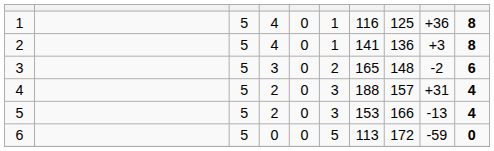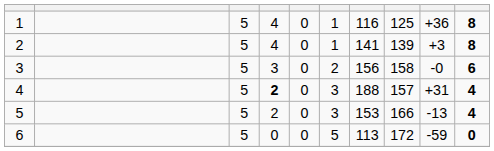(402, 45) 136 -> (402, 45) 139
(367, 68) 165 -> (367, 68) 156
(402, 68) 148 -> (402, 68) 158
(437, 68) -2 -> (437, 68) -0
(274, 90) normal -> (274, 90) bold
